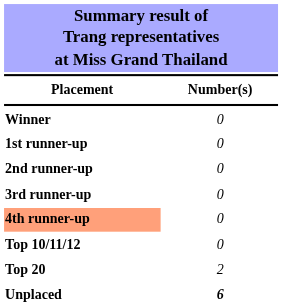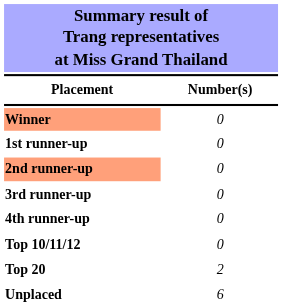(28, 119) no background -> (28, 119) lightsalmon background
(49, 169) no background -> (49, 169) lightsalmon background
(47, 219) lightsalmon background -> (47, 219) no background
(220, 294) bold -> (220, 294) normal
